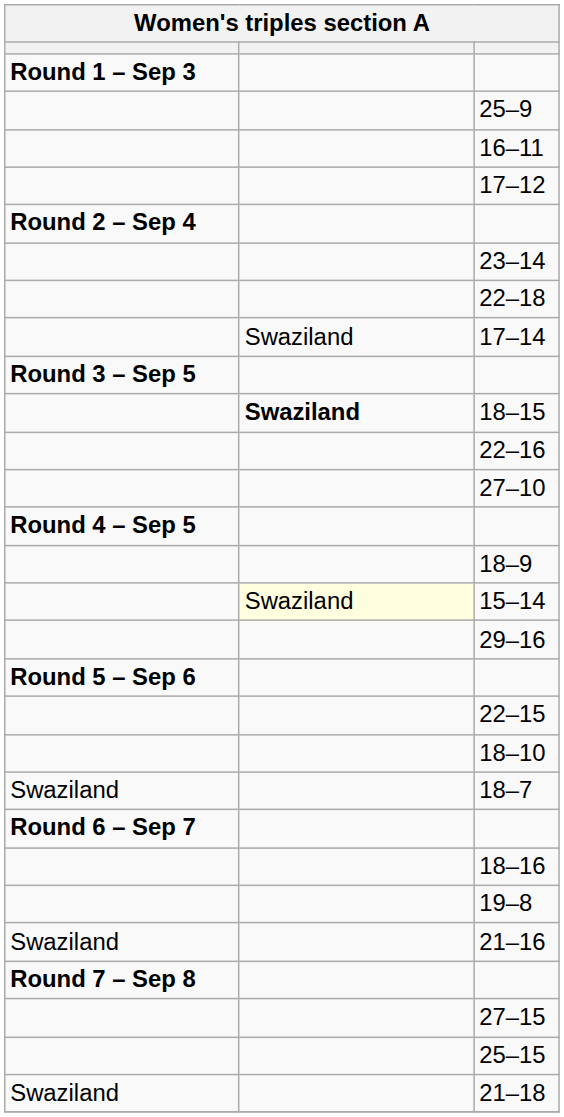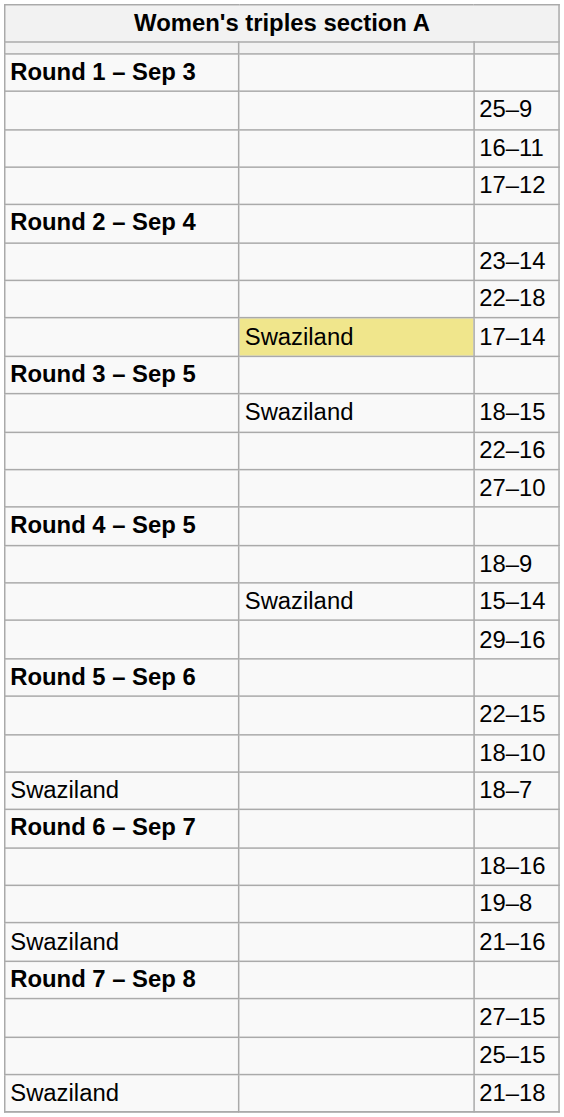(299, 336) no background -> (299, 336) khaki background
(302, 412) bold -> (299, 412) normal
(299, 601) lightyellow background -> (299, 601) no background
